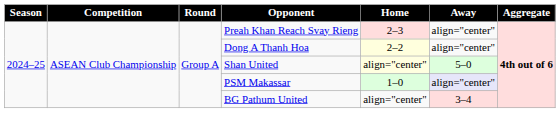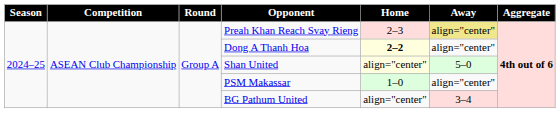(463, 30) no background -> (463, 30) khaki background
(395, 47) normal -> (395, 47) bold
(463, 82) lavender background -> (463, 82) no background
